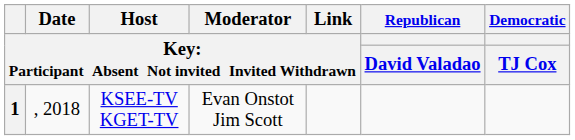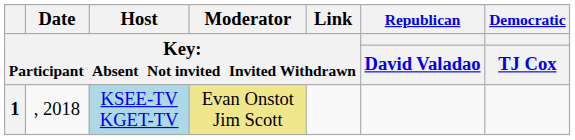(139, 109) no background -> (139, 109) lightblue background
(248, 109) no background -> (248, 109) khaki background
